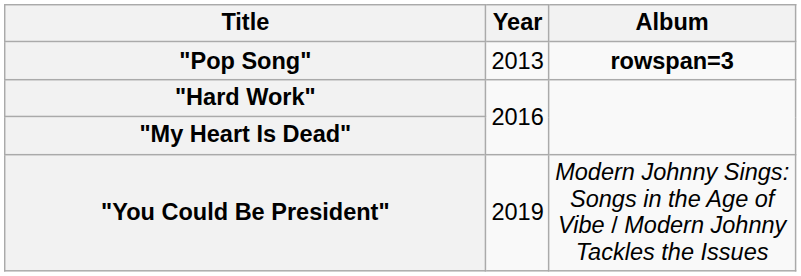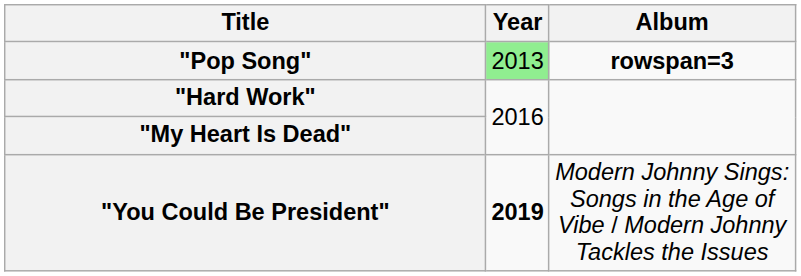(518, 60) no background -> (518, 60) lightgreen background
(518, 212) normal -> (518, 212) bold
